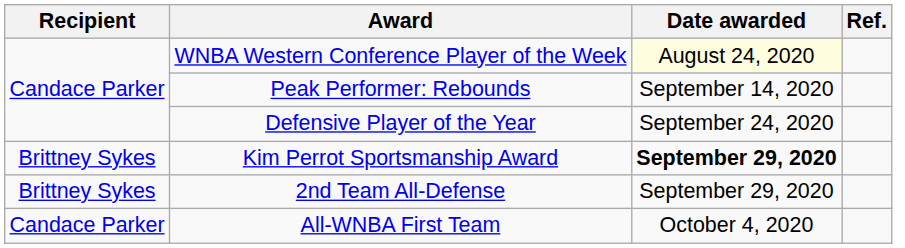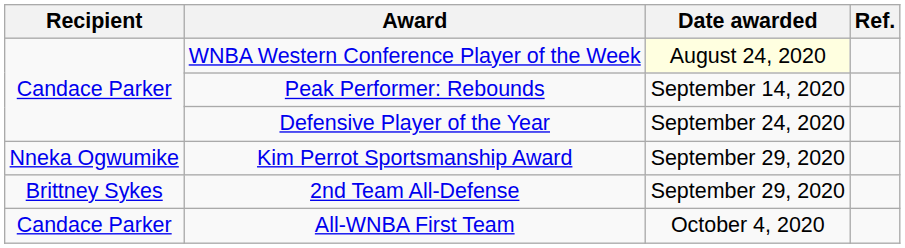(87, 157) Brittney Sykes -> (94, 157) Nneka Ogwumike
(736, 157) bold -> (748, 157) normal
